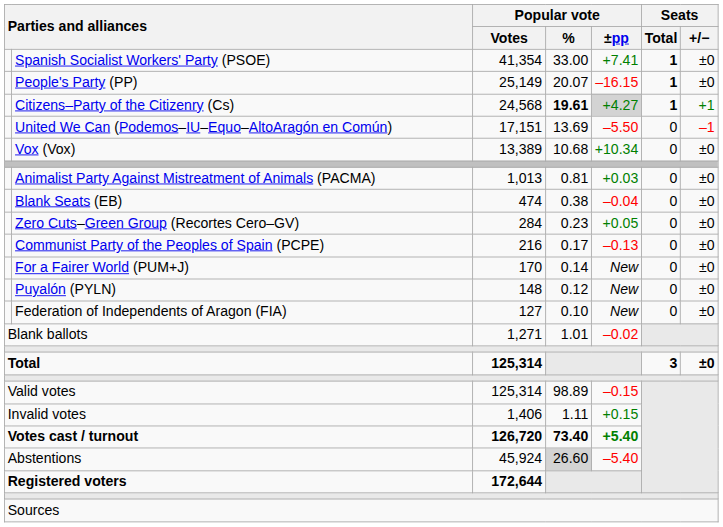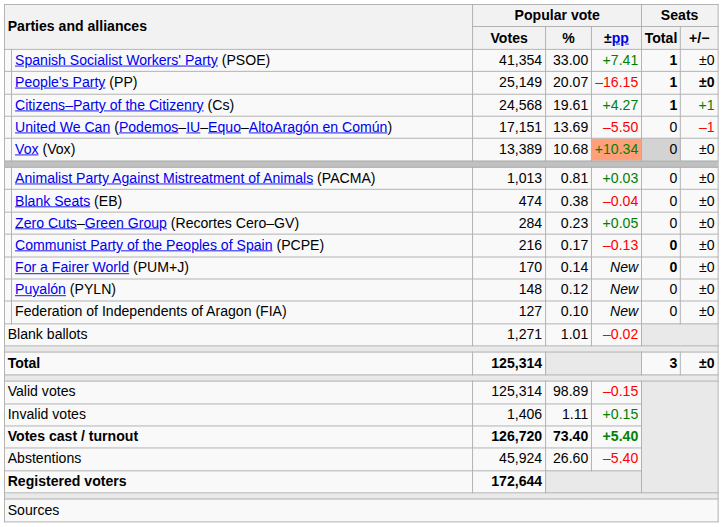(707, 82) normal -> (707, 82) bold
(571, 104) bold -> (571, 104) normal
(620, 104) lightgrey background -> (620, 104) no background
(616, 149) no background -> (616, 149) lightsalmon background
(673, 149) no background -> (673, 149) lightgrey background
(673, 245) normal -> (673, 245) bold
(673, 267) normal -> (673, 267) bold
(571, 459) lightgrey background -> (571, 459) no background
